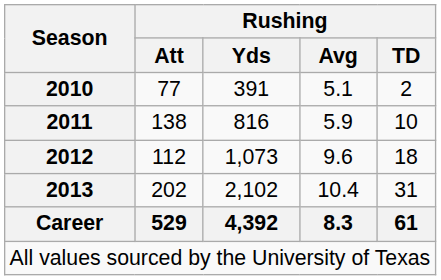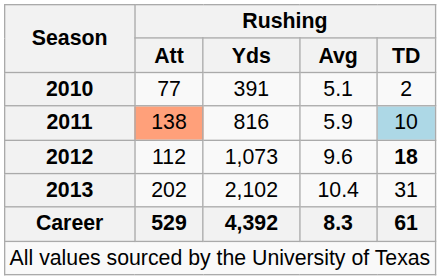(169, 122) no background -> (169, 122) lightsalmon background
(406, 122) no background -> (406, 122) lightblue background
(406, 156) normal -> (406, 156) bold
